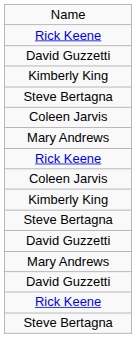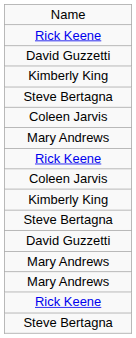(68, 281) David Guzzetti -> (68, 281) Mary Andrews
